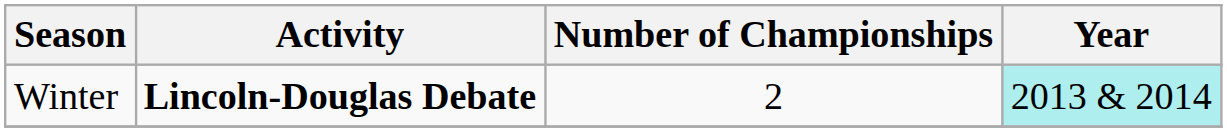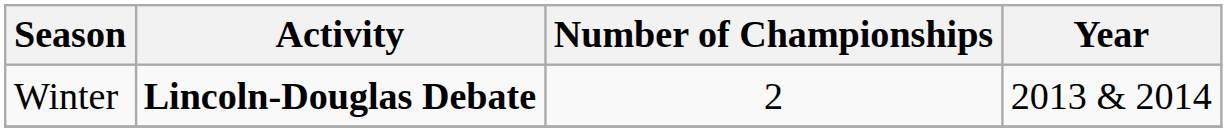(1111, 95) paleturquoise background -> (1111, 95) no background
